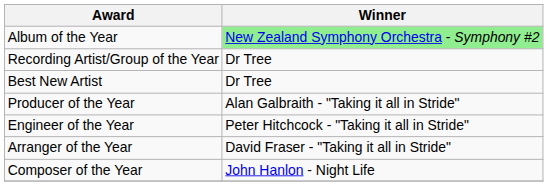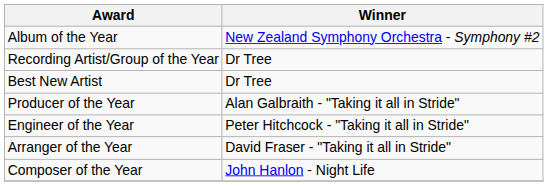(382, 37) lightgreen background -> (382, 37) no background
